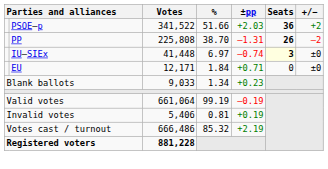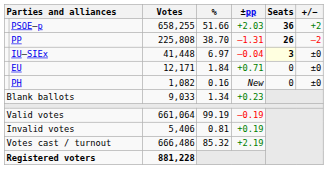(176, 26) 341,522 -> (176, 26) 658,255
(250, 54) –0.74 -> (250, 54) –0.04
+ row: (16, 82)
